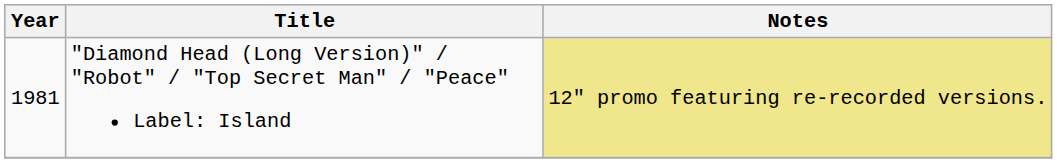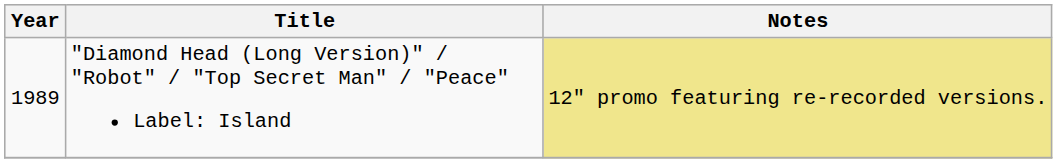(35, 98) 1981 -> (35, 98) 1989
